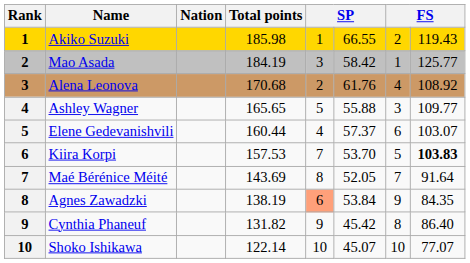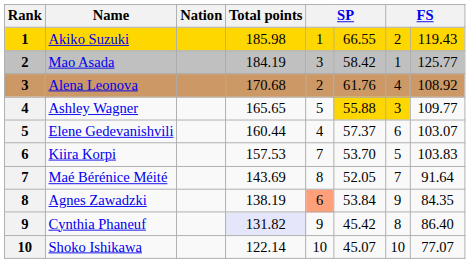(359, 108) no background -> (359, 108) gold background
(398, 108) no background -> (398, 108) gold background
(438, 154) bold -> (438, 154) normal
(266, 223) no background -> (266, 223) lavender background
